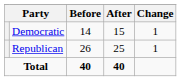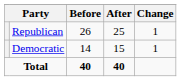rows swapped: (38, 48) <-> (38, 31)
